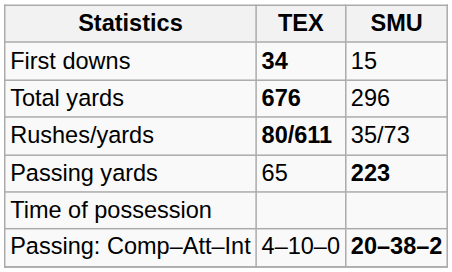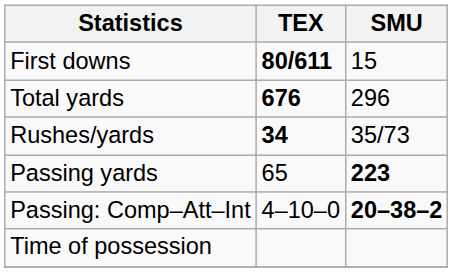(275, 60) 34 -> (297, 60) 80/611
(297, 135) 80/611 -> (275, 135) 34
rows swapped: (130, 247) <-> (111, 210)
